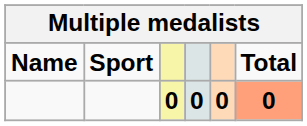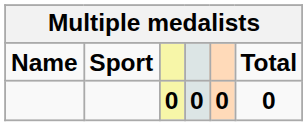(269, 101) lightsalmon background -> (269, 101) no background
